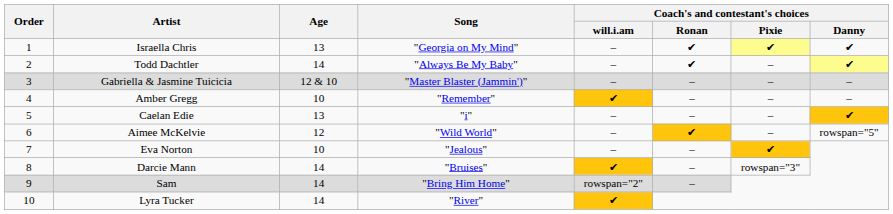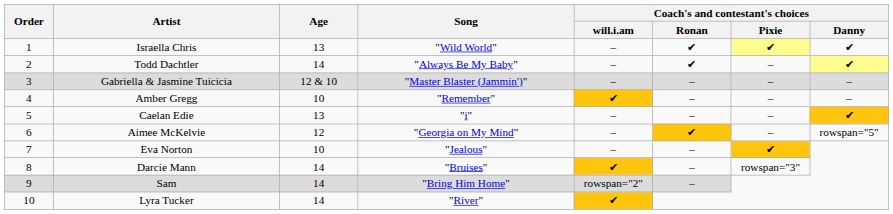(466, 47) "Georgia on My Mind" -> (466, 47) "Wild World"
(466, 132) "Wild World" -> (466, 132) "Georgia on My Mind"
